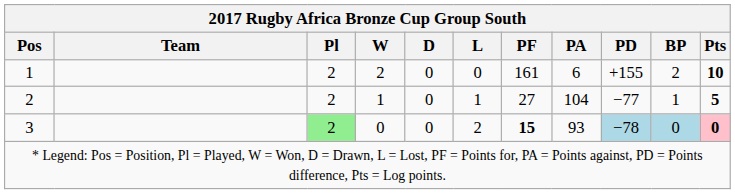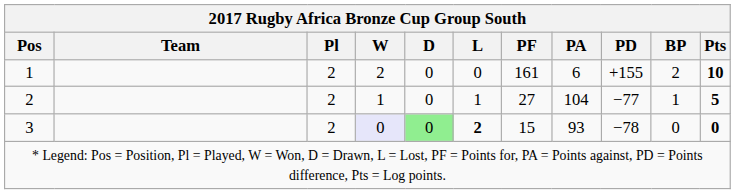(331, 127) lightgreen background -> (331, 127) no background
(380, 127) no background -> (380, 127) lavender background
(429, 127) no background -> (429, 127) lightgreen background
(478, 127) normal -> (478, 127) bold
(527, 127) bold -> (527, 127) normal
(626, 127) lightblue background -> (626, 127) no background
(676, 127) lightblue background -> (676, 127) no background
(715, 127) pink background -> (715, 127) no background
